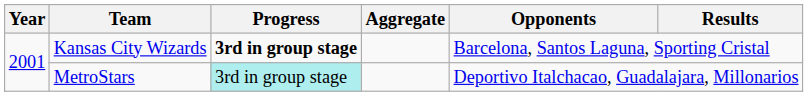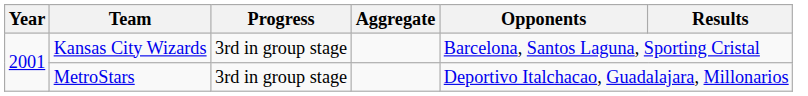(286, 47) bold -> (281, 47) normal
(281, 76) paleturquoise background -> (281, 76) no background
